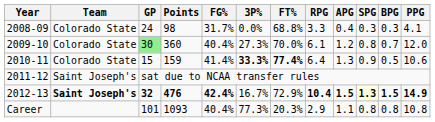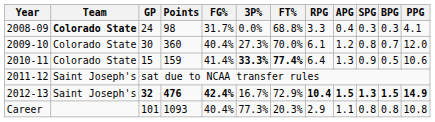(95, 29) normal -> (95, 29) bold
(147, 45) lightgreen background -> (147, 45) no background
(95, 93) bold -> (95, 93) normal
(367, 93) lightyellow background -> (367, 93) no background
